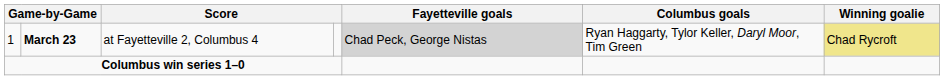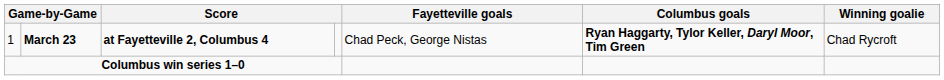(181, 39) normal -> (186, 39) bold
(416, 39) lightgrey background -> (416, 39) no background
(692, 39) normal -> (699, 39) bold
(862, 39) khaki background -> (862, 39) no background
